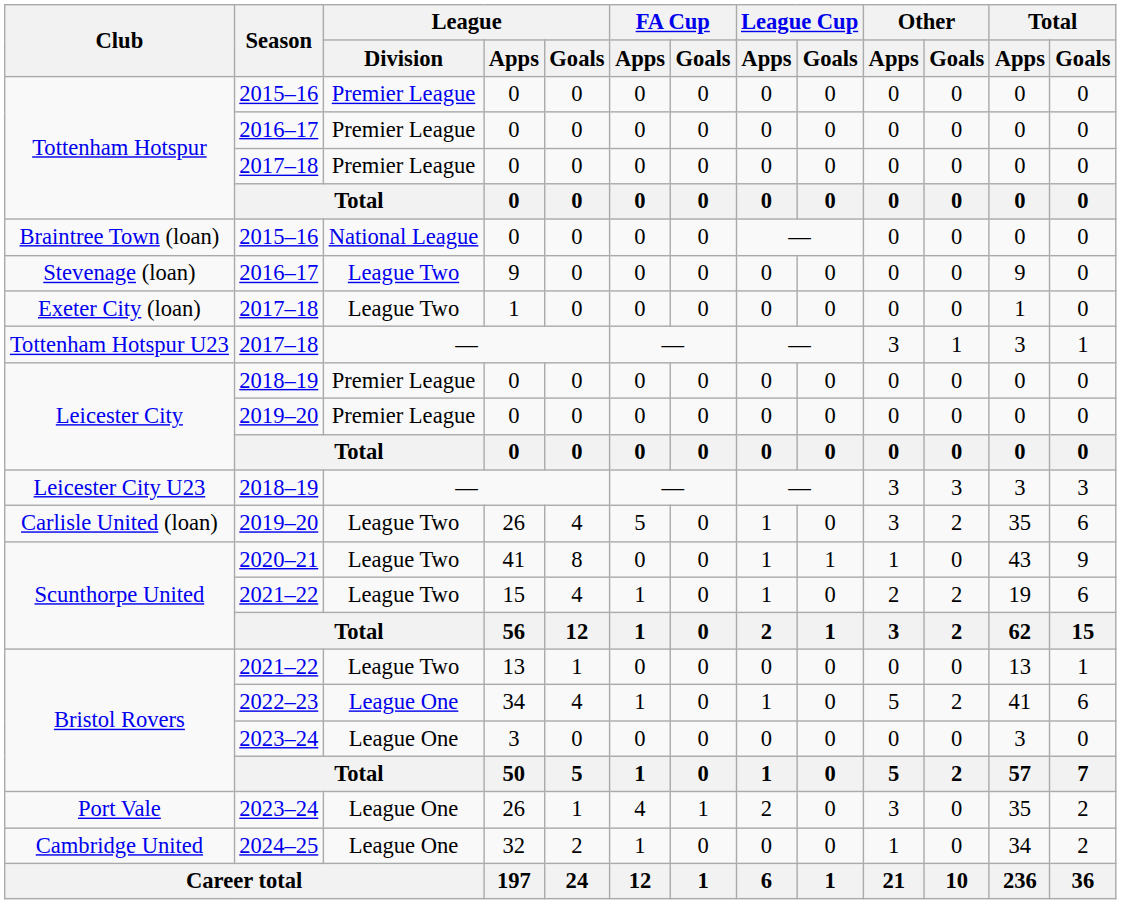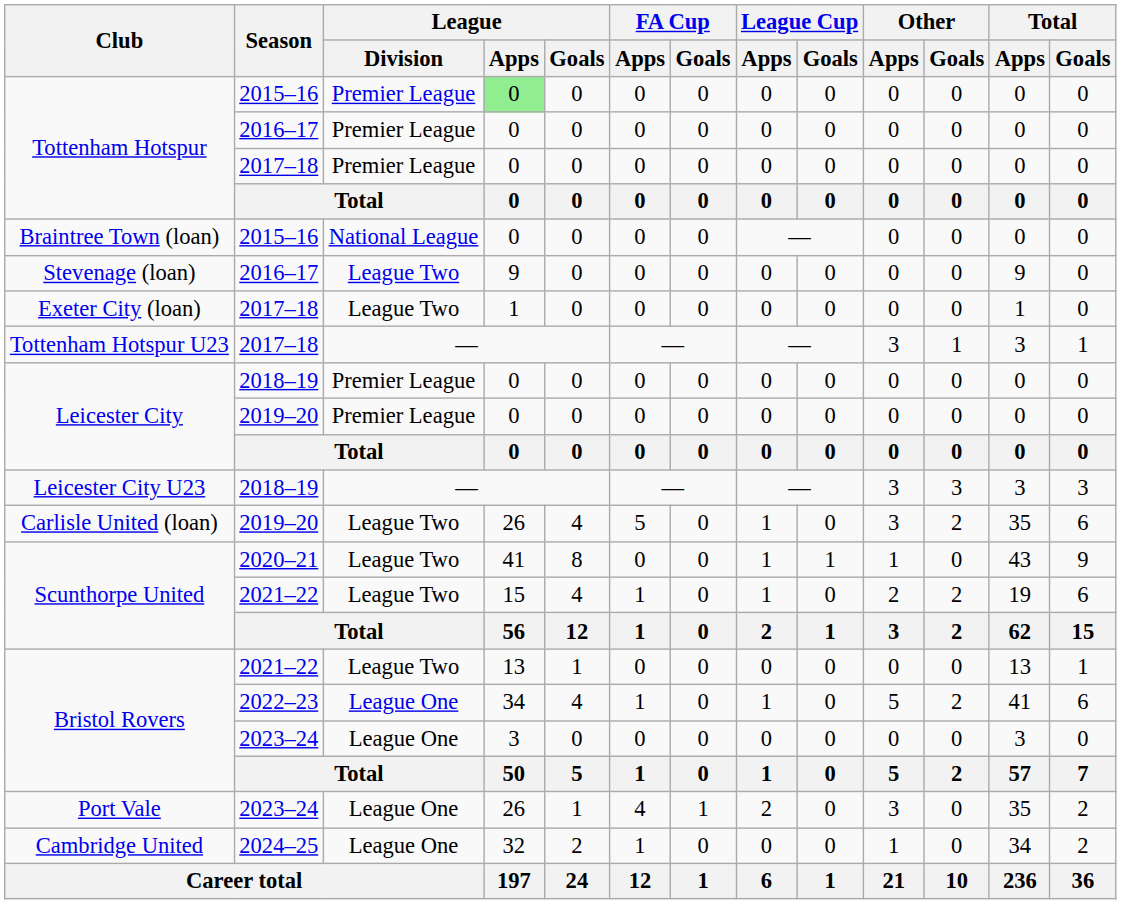(514, 93) no background -> (514, 93) lightgreen background
